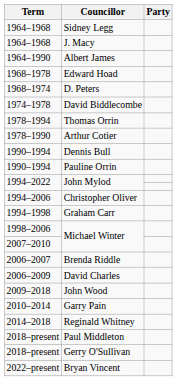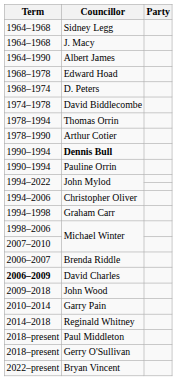(87, 151) normal -> (88, 151) bold
(29, 275) normal -> (29, 275) bold
